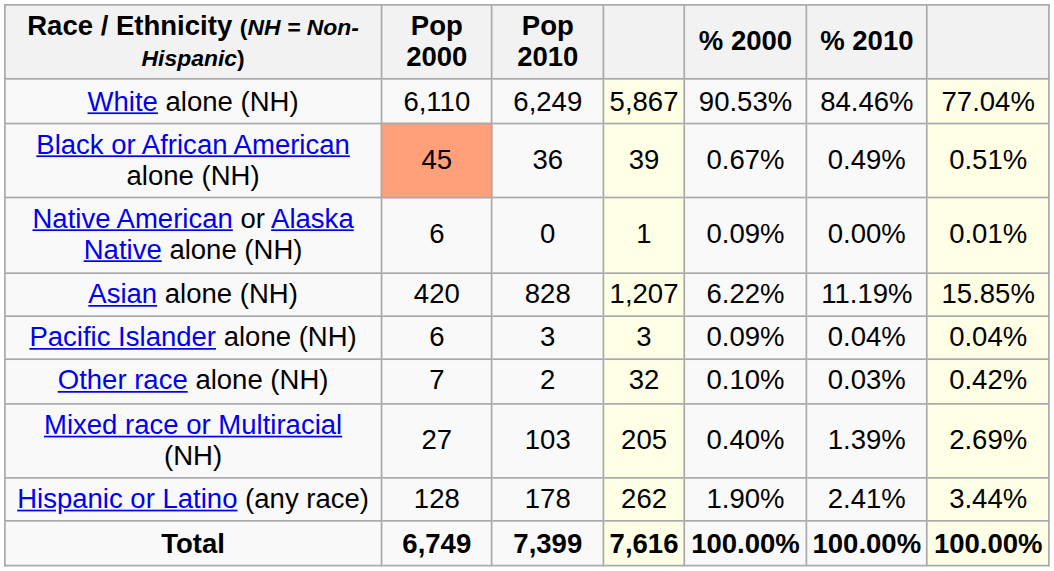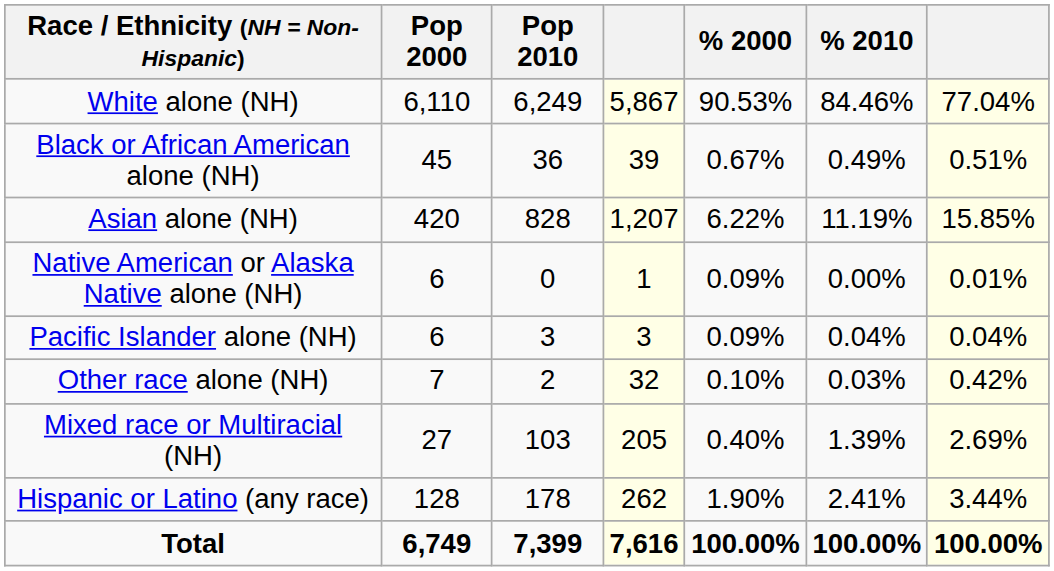(437, 160) lightsalmon background -> (437, 160) no background
rows swapped: (193, 234) <-> (193, 293)
